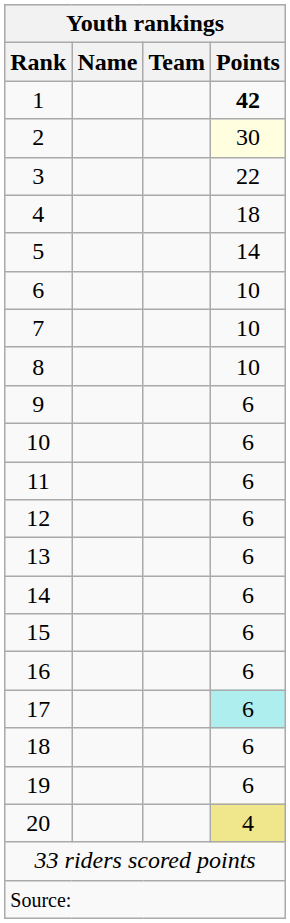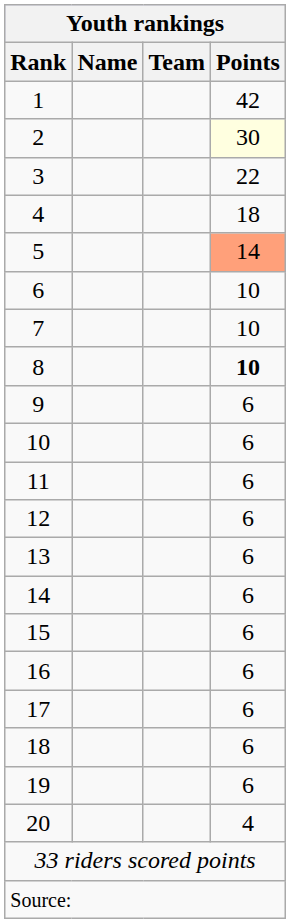(248, 99) bold -> (248, 99) normal
(248, 251) no background -> (248, 251) lightsalmon background
(248, 366) normal -> (248, 366) bold
(248, 708) paleturquoise background -> (248, 708) no background
(248, 822) khaki background -> (248, 822) no background
